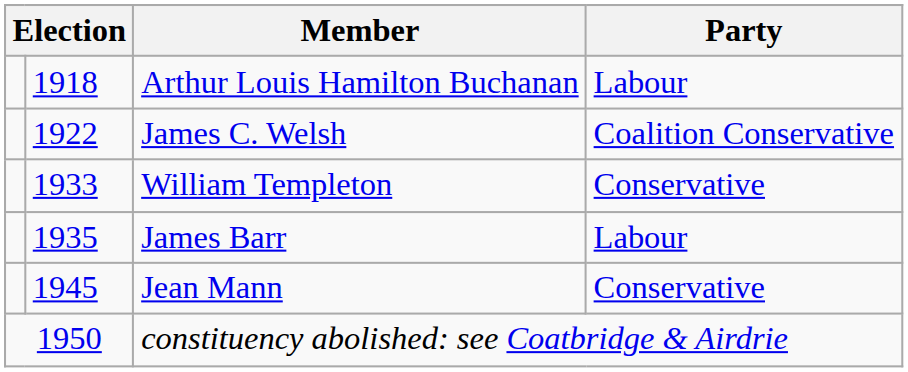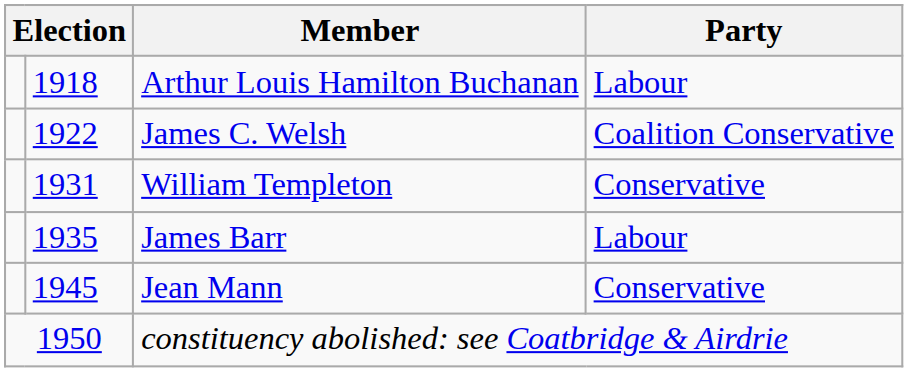(65, 184) 1933 -> (65, 184) 1931
